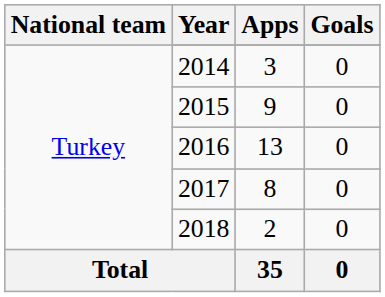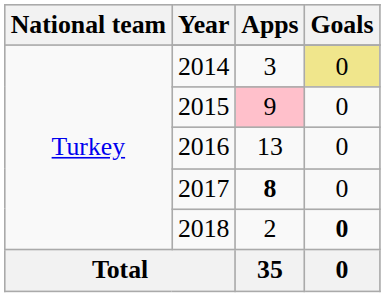(342, 65) no background -> (342, 65) khaki background
(270, 106) no background -> (270, 106) pink background
(270, 188) normal -> (270, 188) bold
(342, 229) normal -> (342, 229) bold
